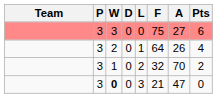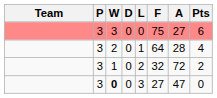(179, 48) 26 -> (179, 48) 28
(179, 66) 70 -> (179, 66) 72
(158, 84) 21 -> (158, 84) 27
